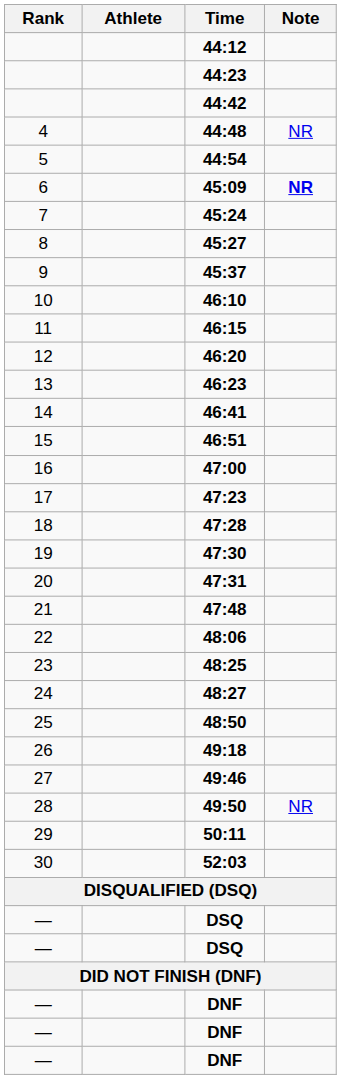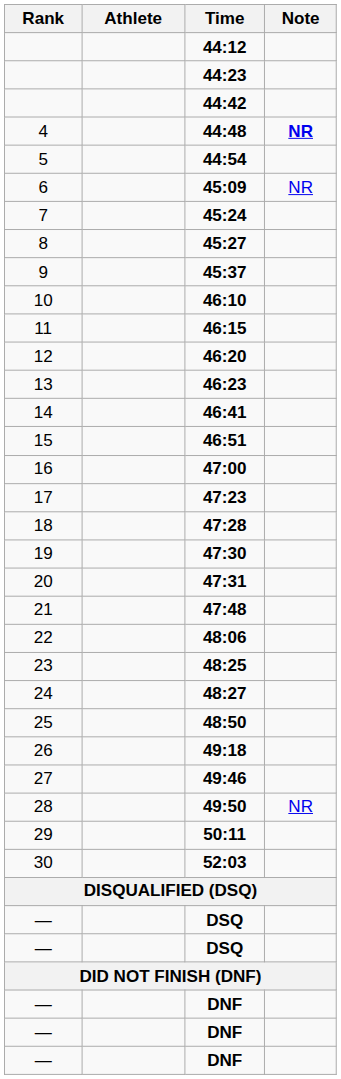(301, 130) normal -> (301, 130) bold
(301, 187) bold -> (301, 187) normal
